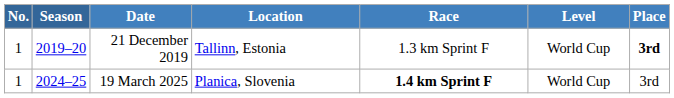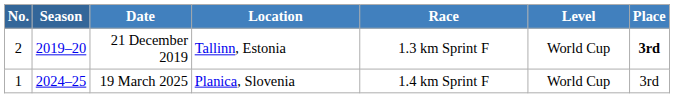(18, 48) 1 -> (18, 48) 2
(444, 81) bold -> (444, 81) normal
